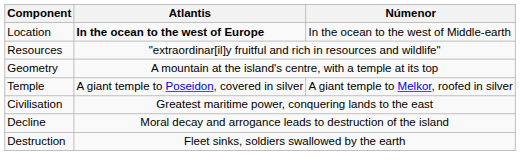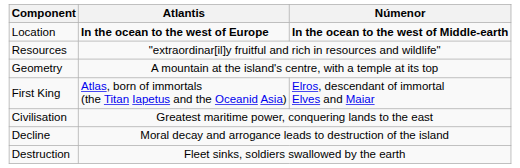(410, 31) normal -> (400, 31) bold
- row: (26, 86)
+ row: (36, 93)
